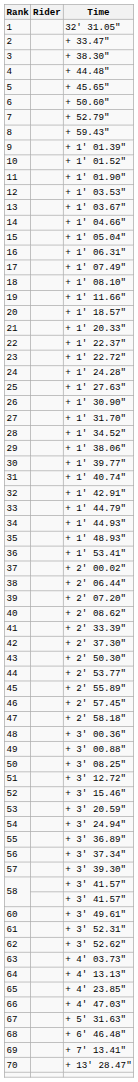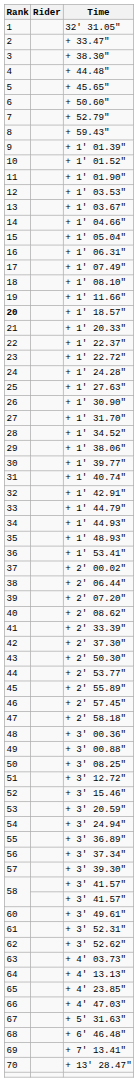(12, 313) normal -> (12, 313) bold
